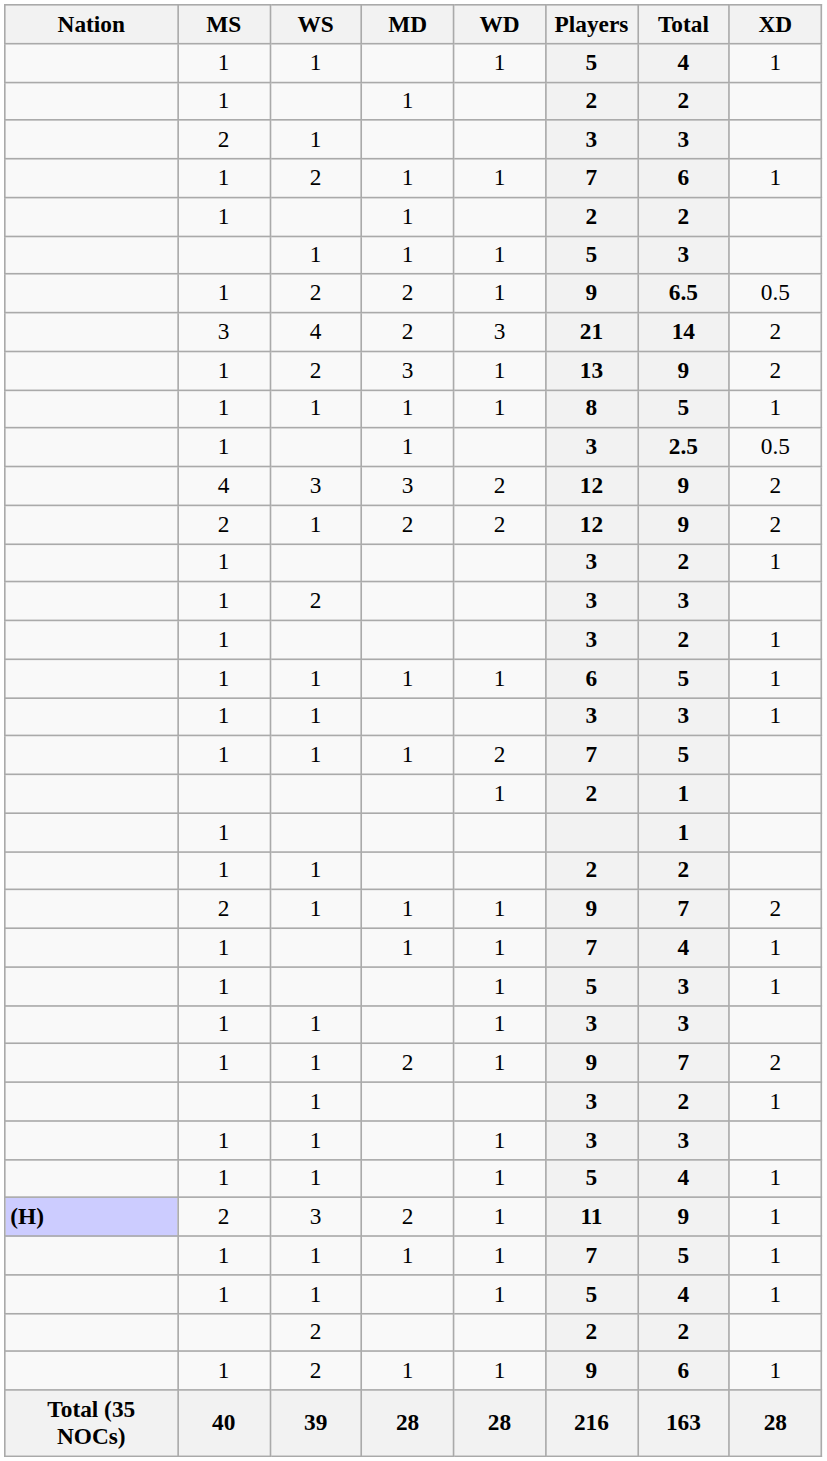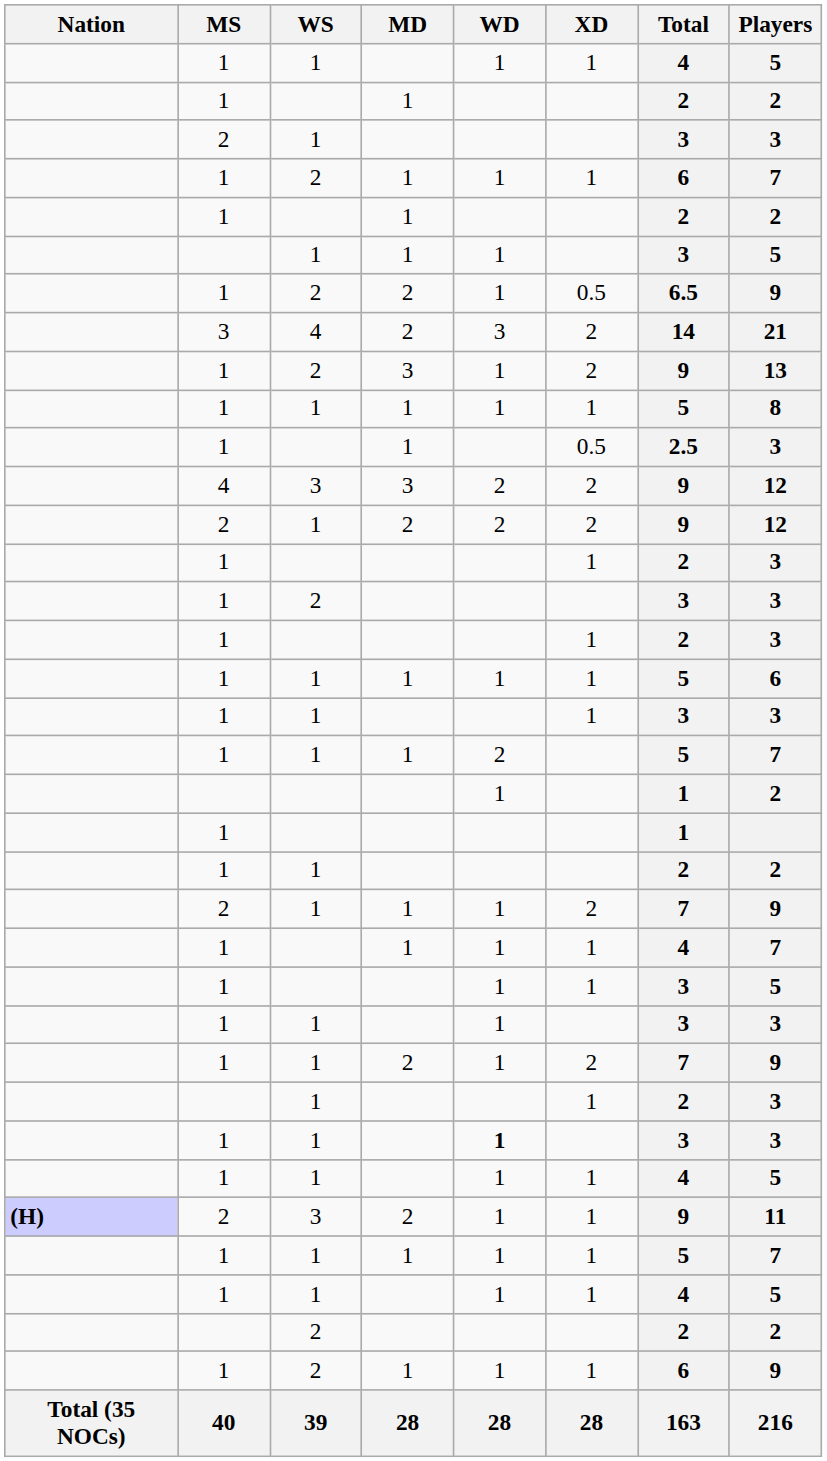columns swapped: (775, 24) <-> (591, 24)
(500, 1139) normal -> (500, 1139) bold
